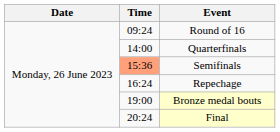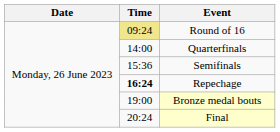(140, 30) no background -> (140, 30) khaki background
(140, 65) lightsalmon background -> (140, 65) no background
(140, 83) normal -> (140, 83) bold
